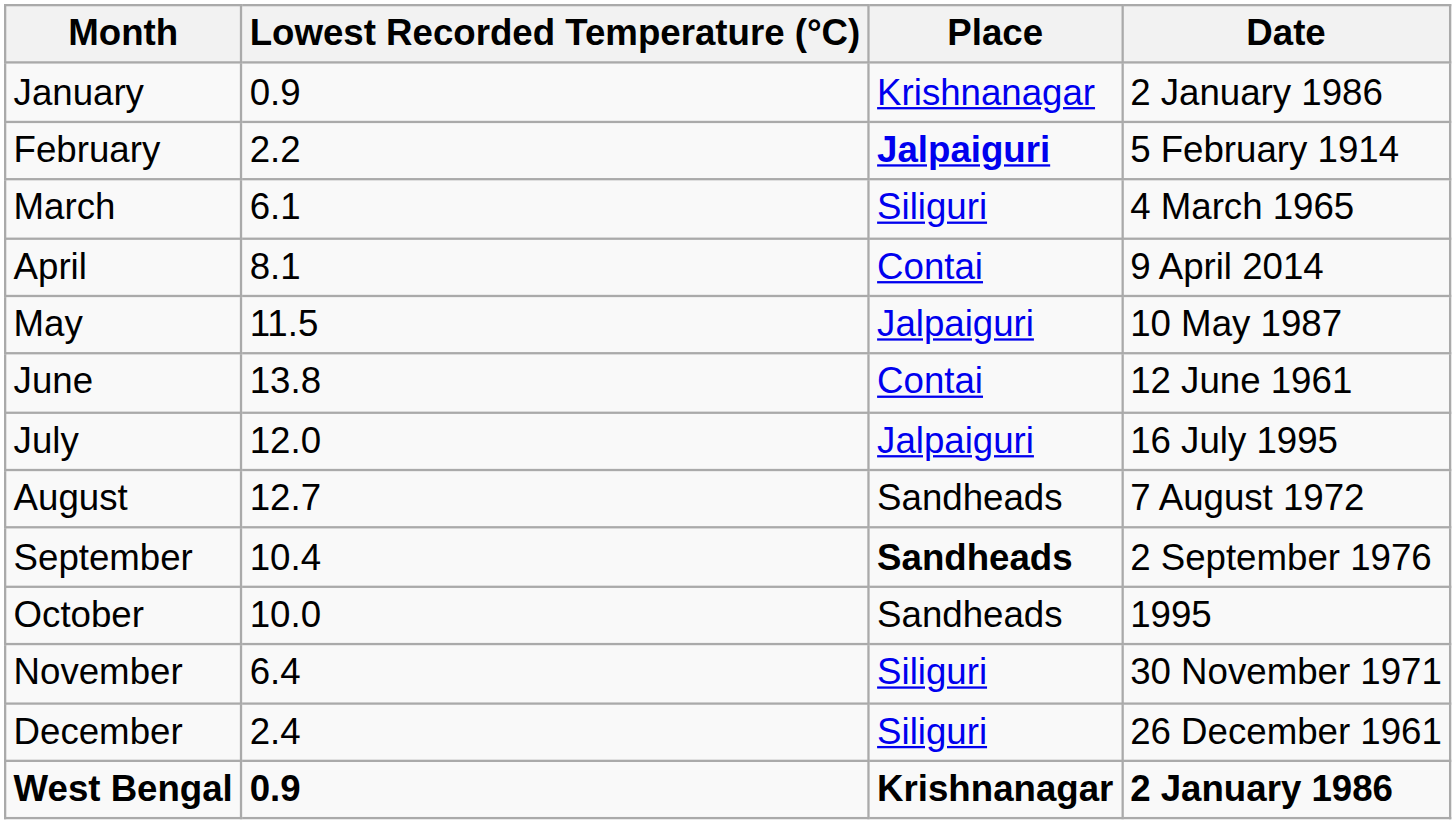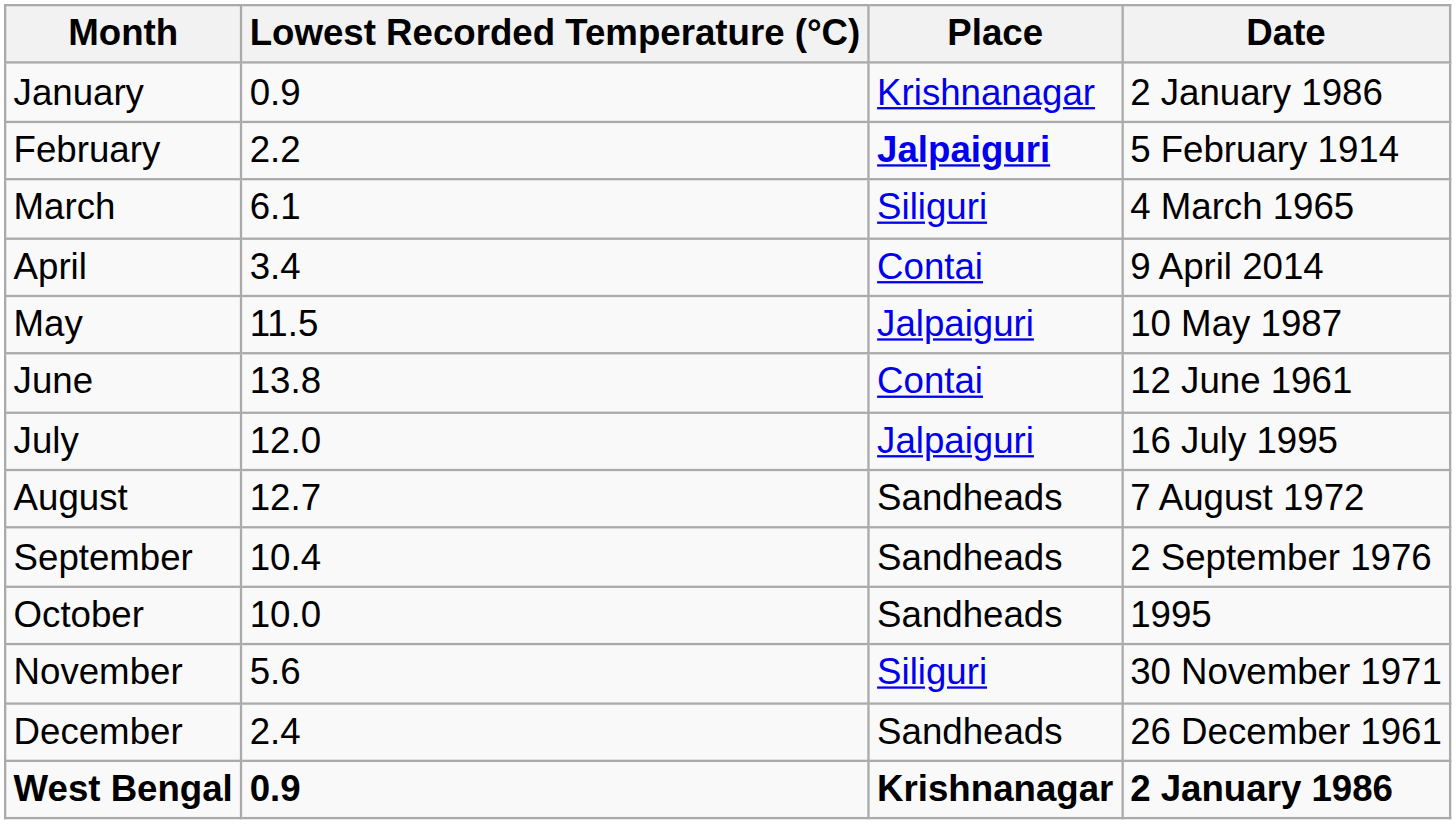(275, 265) 8.1 -> (275, 265) 3.4
(975, 556) bold -> (970, 556) normal
(275, 672) 6.4 -> (275, 672) 5.6
(932, 730) Siliguri -> (970, 730) Sandheads
